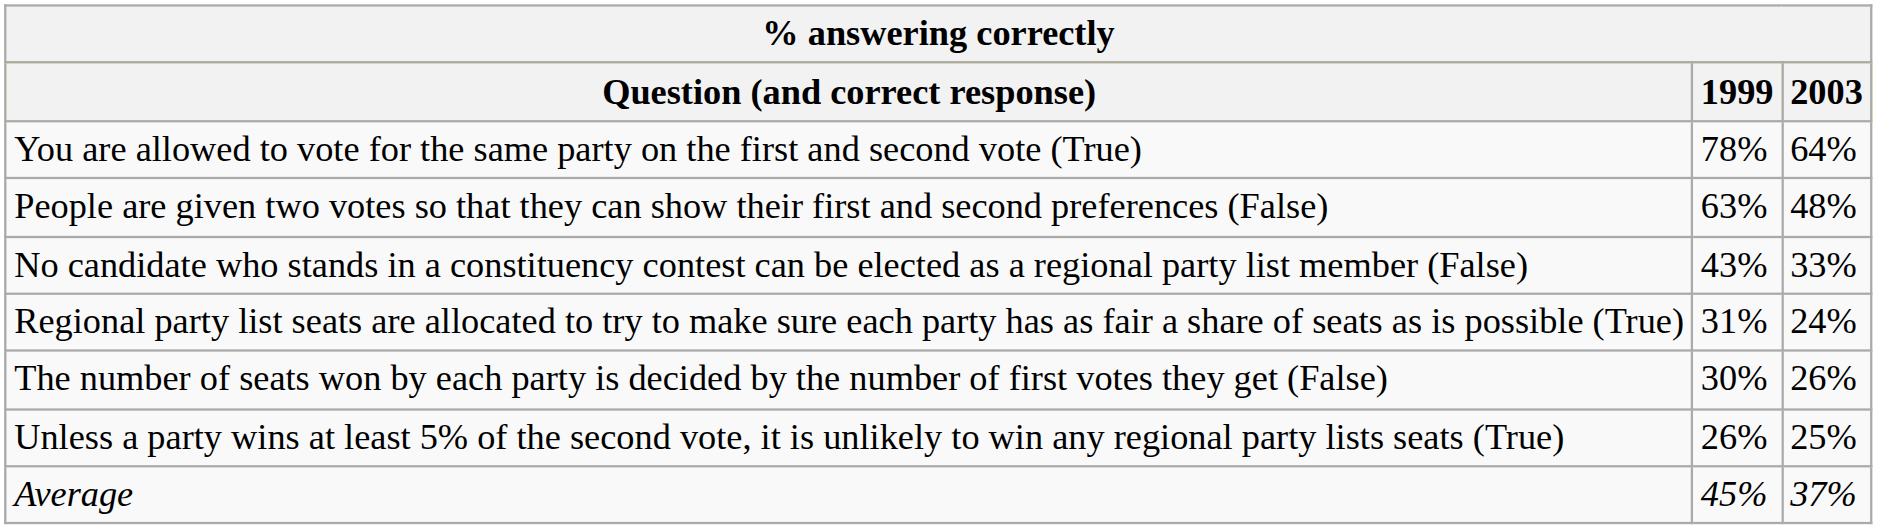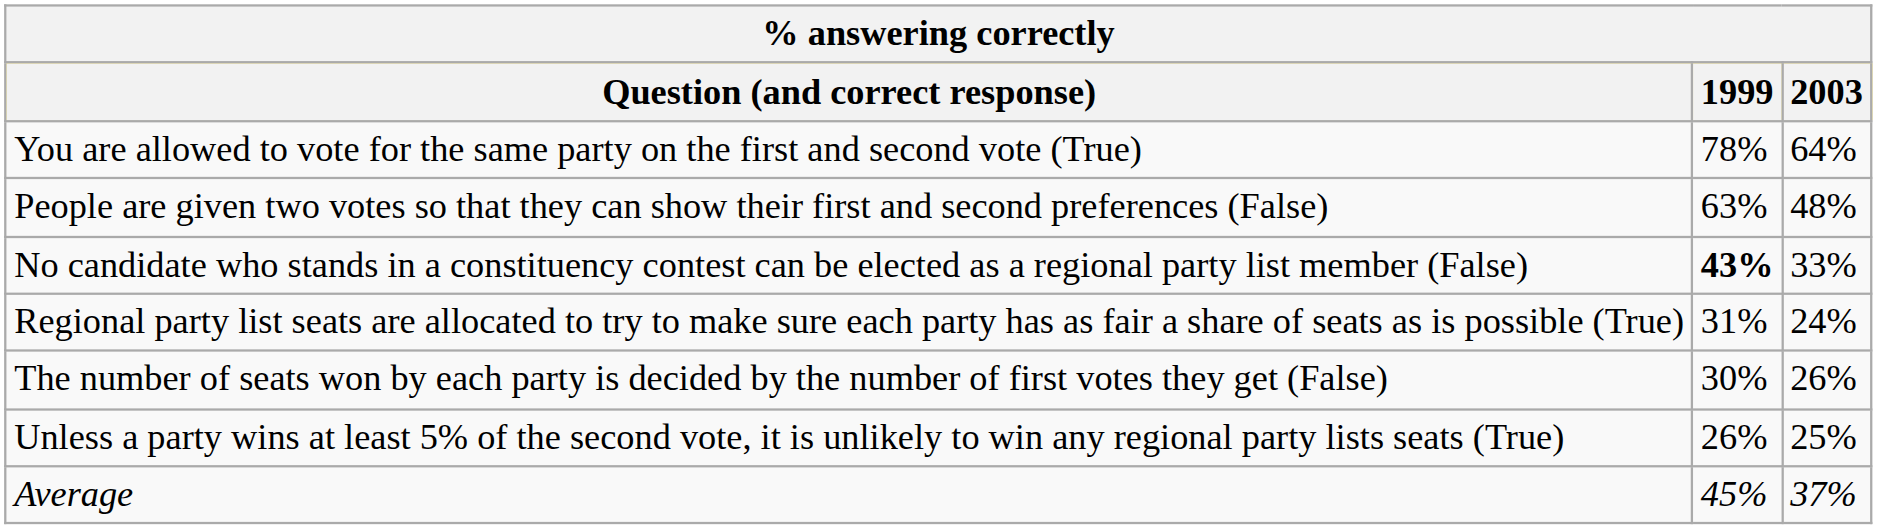(1734, 264) normal -> (1737, 264) bold
